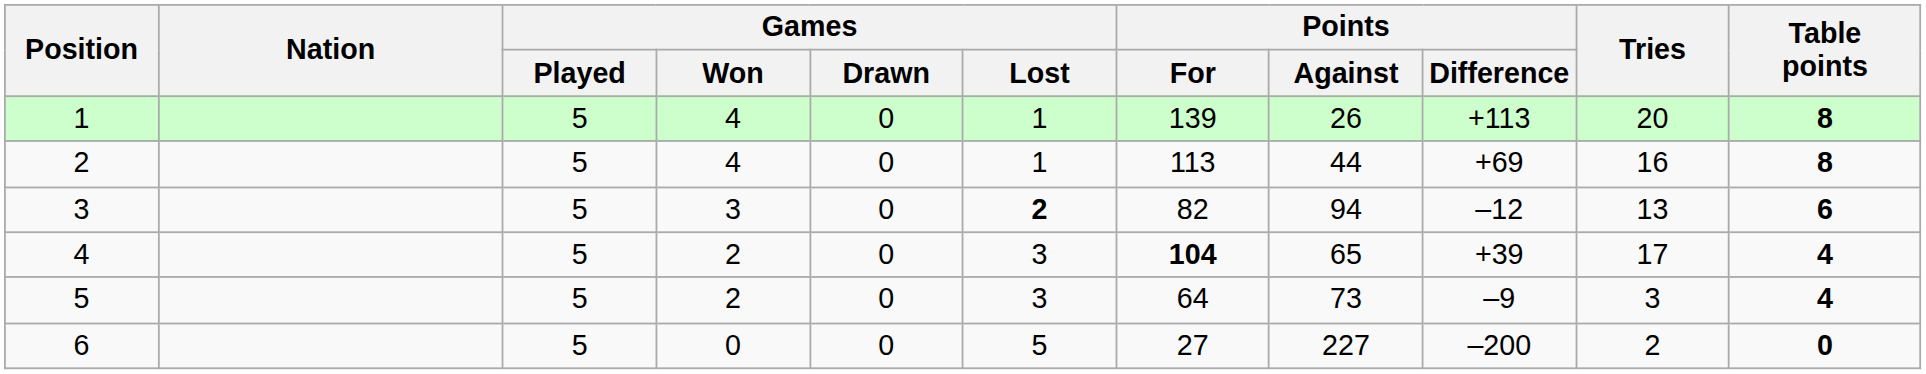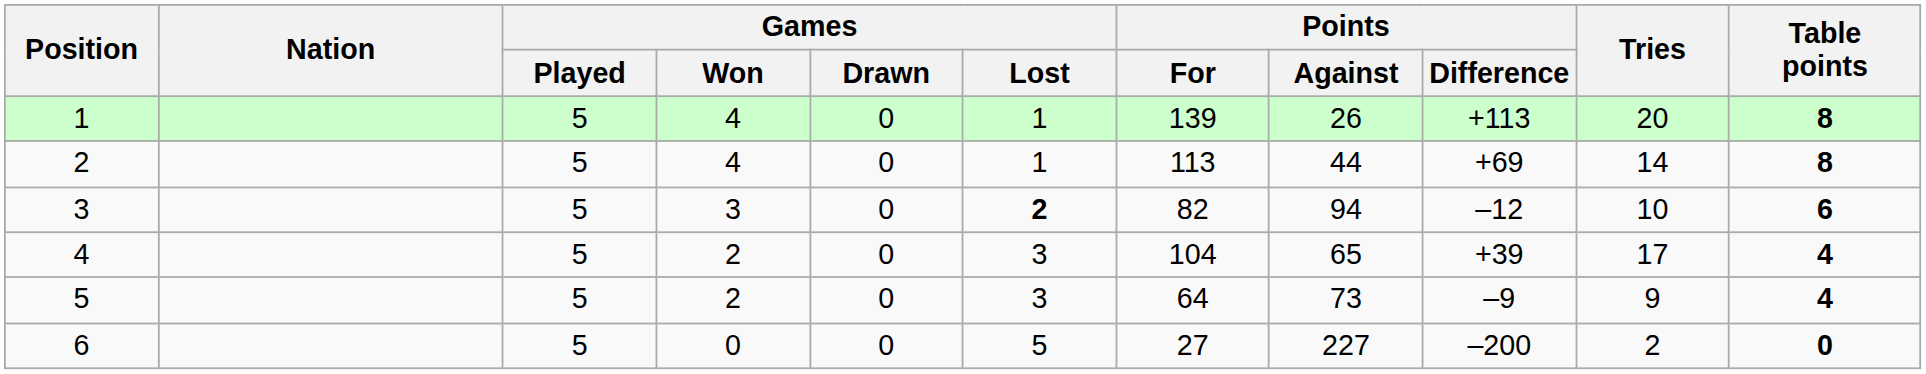(1653, 163) 16 -> (1653, 163) 14
(1653, 208) 13 -> (1653, 208) 10
(1193, 254) bold -> (1193, 254) normal
(1653, 299) 3 -> (1653, 299) 9
